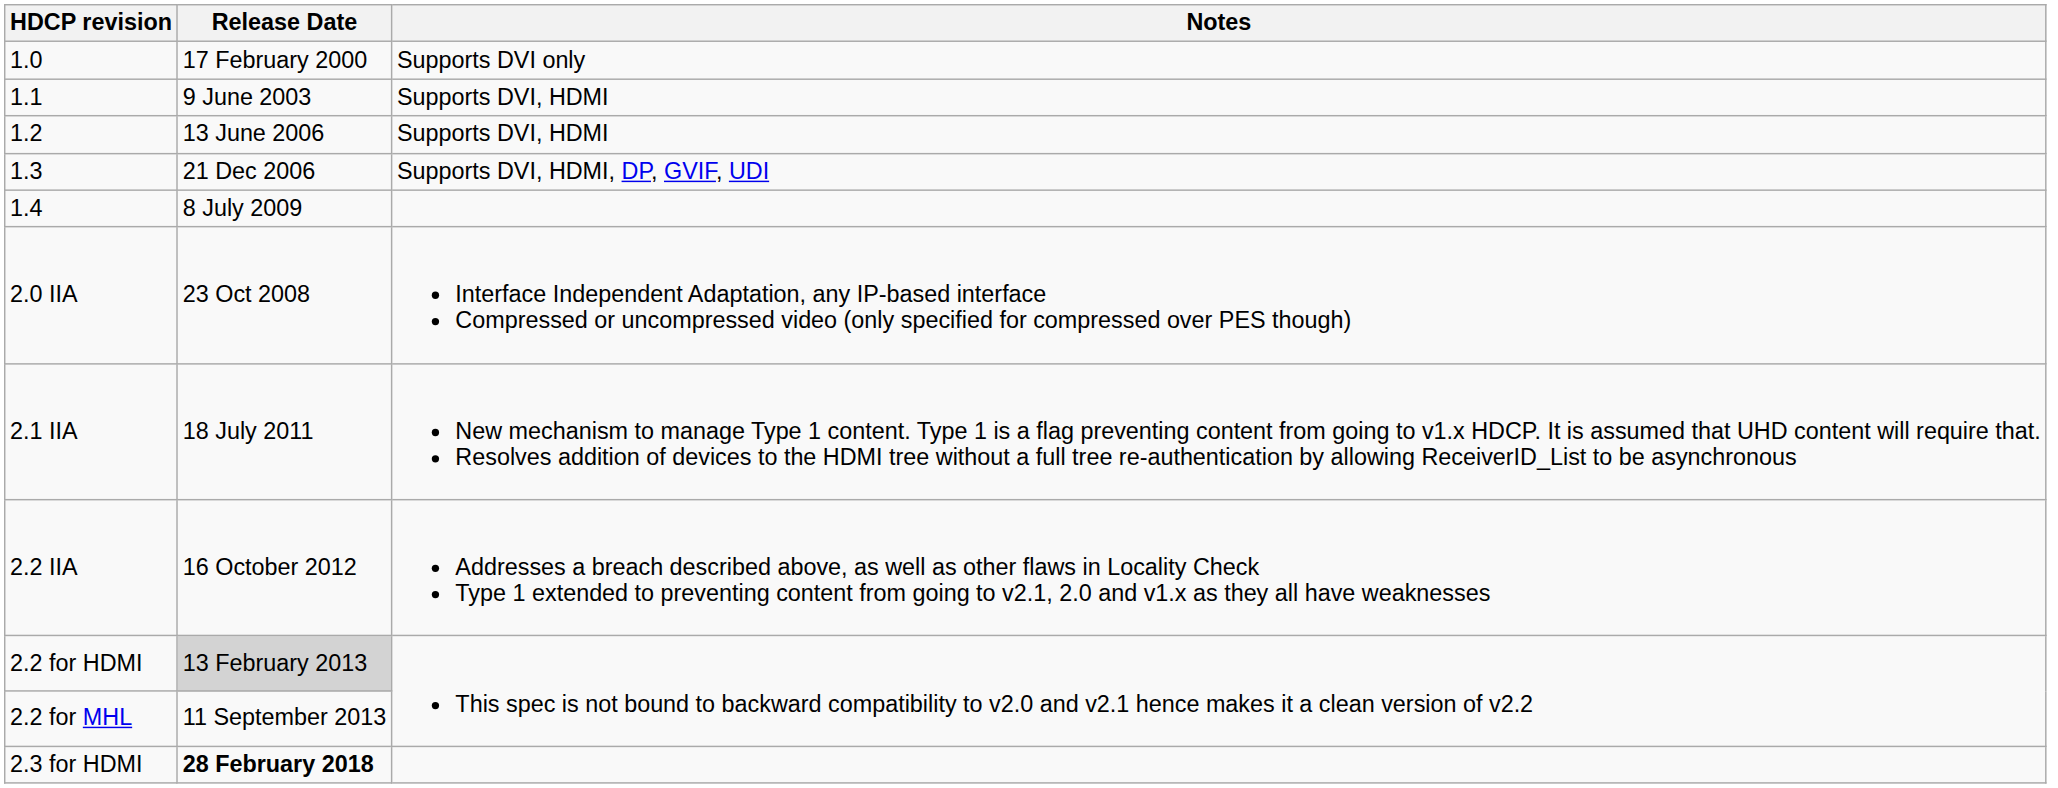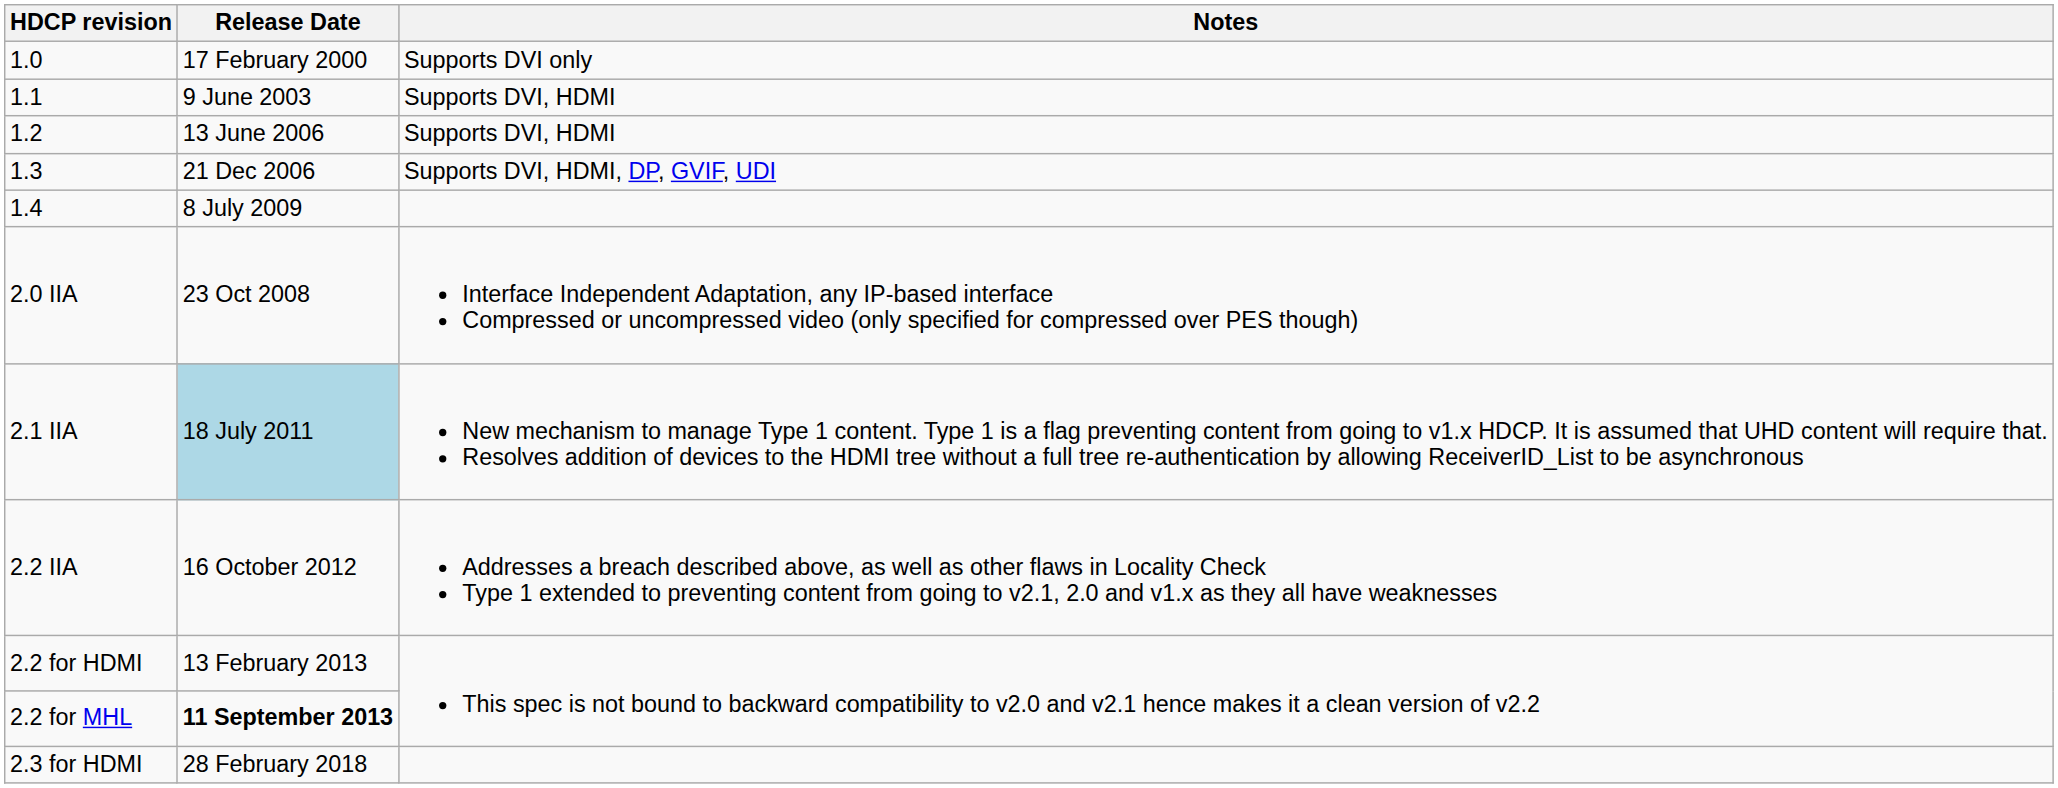(248, 431) no background -> (248, 431) lightblue background
(275, 663) lightgrey background -> (275, 663) no background
(284, 718) normal -> (288, 718) bold
(278, 764) bold -> (275, 764) normal
